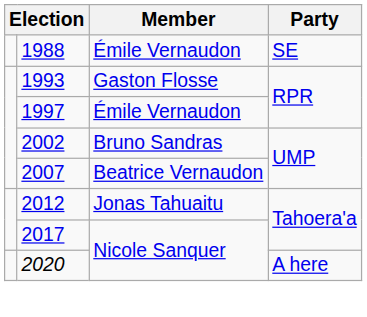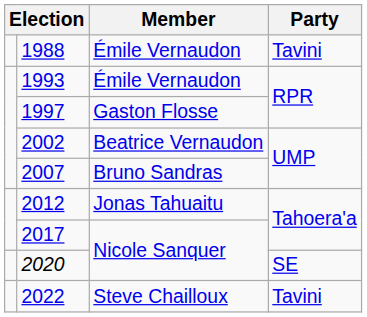(285, 50) SE -> (297, 50) Tavini
(156, 81) Gaston Flosse -> (167, 81) Émile Vernaudon
(167, 111) Émile Vernaudon -> (156, 111) Gaston Flosse
(158, 142) Bruno Sandras -> (178, 142) Beatrice Vernaudon
(178, 173) Beatrice Vernaudon -> (158, 173) Bruno Sandras
(300, 265) A here -> (285, 265) SE
+ row: (43, 296)
